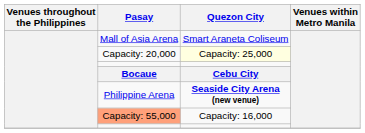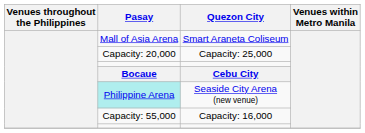(236, 54) lightyellow background -> (236, 54) no background
(139, 95) no background -> (139, 95) paleturquoise background
(236, 95) bold -> (236, 95) normal
(139, 116) lightsalmon background -> (139, 116) no background
